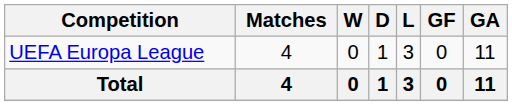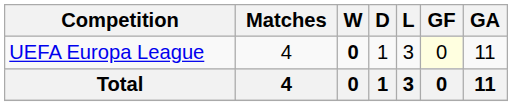(353, 52) normal -> (353, 52) bold
(442, 52) no background -> (442, 52) lightyellow background
